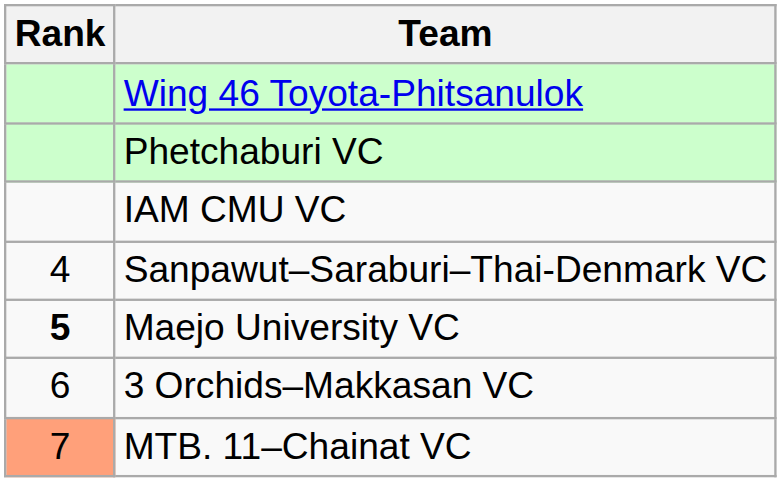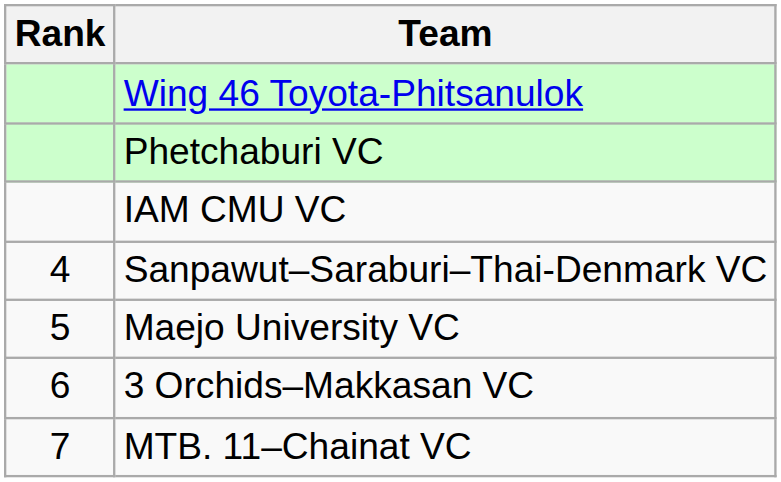(60, 328) bold -> (60, 328) normal
(60, 446) lightsalmon background -> (60, 446) no background
